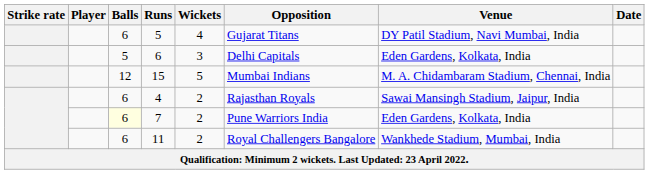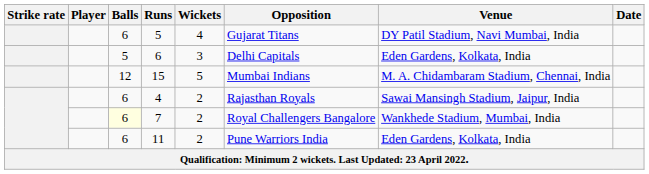(277, 118) Pune Warriors India -> (301, 118) Royal Challengers Bangalore
(456, 118) Eden Gardens, Kolkata, India -> (471, 118) Wankhede Stadium, Mumbai, India
(301, 138) Royal Challengers Bangalore -> (277, 138) Pune Warriors India
(471, 138) Wankhede Stadium, Mumbai, India -> (456, 138) Eden Gardens, Kolkata, India
